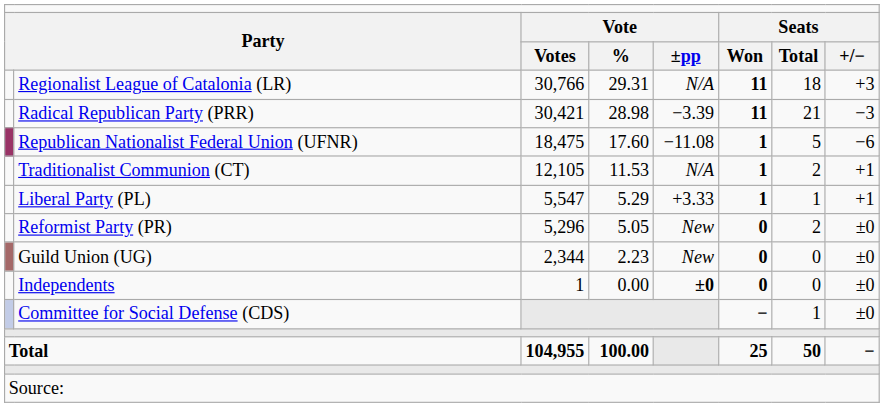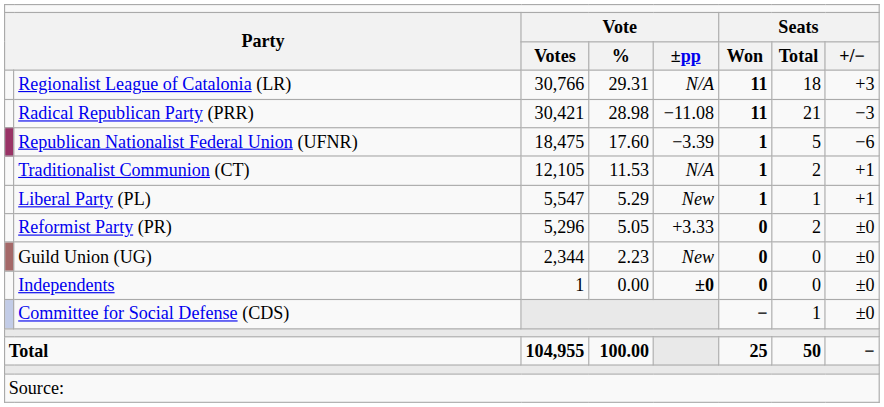(693, 113) −3.39 -> (689, 113) −11.08
(689, 141) −11.08 -> (693, 141) −3.39
(693, 199) +3.33 -> (698, 199) New
(698, 227) New -> (693, 227) +3.33
